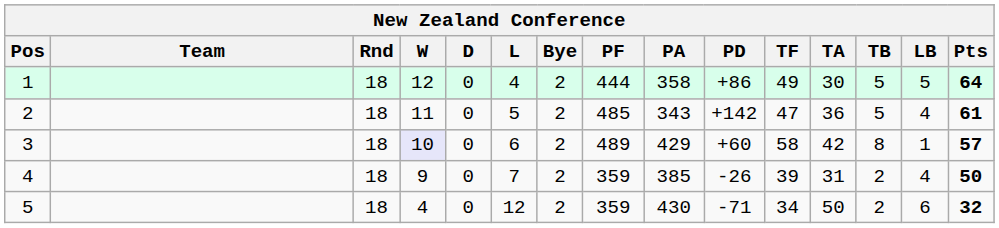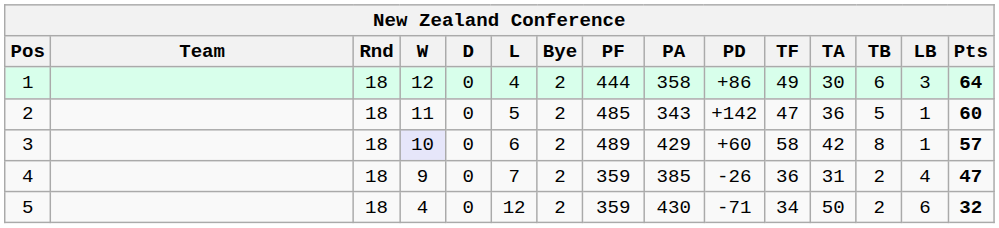(879, 83) 5 -> (879, 83) 6
(925, 83) 5 -> (925, 83) 3
(925, 114) 4 -> (925, 114) 1
(971, 114) 61 -> (971, 114) 60
(787, 176) 39 -> (787, 176) 36
(971, 176) 50 -> (971, 176) 47
